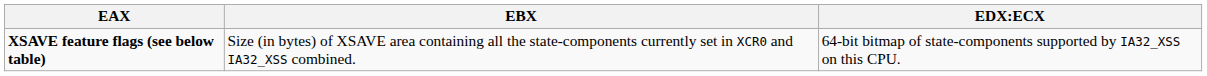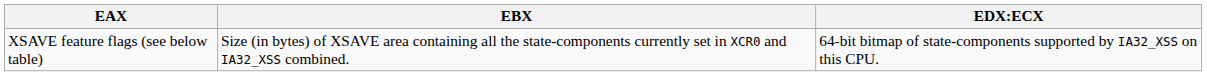(111, 49) bold -> (108, 49) normal
